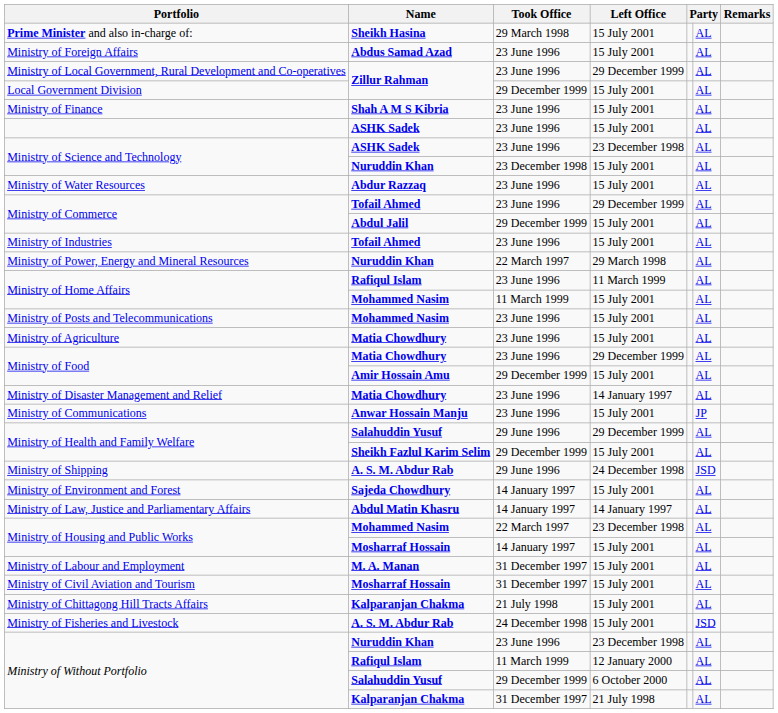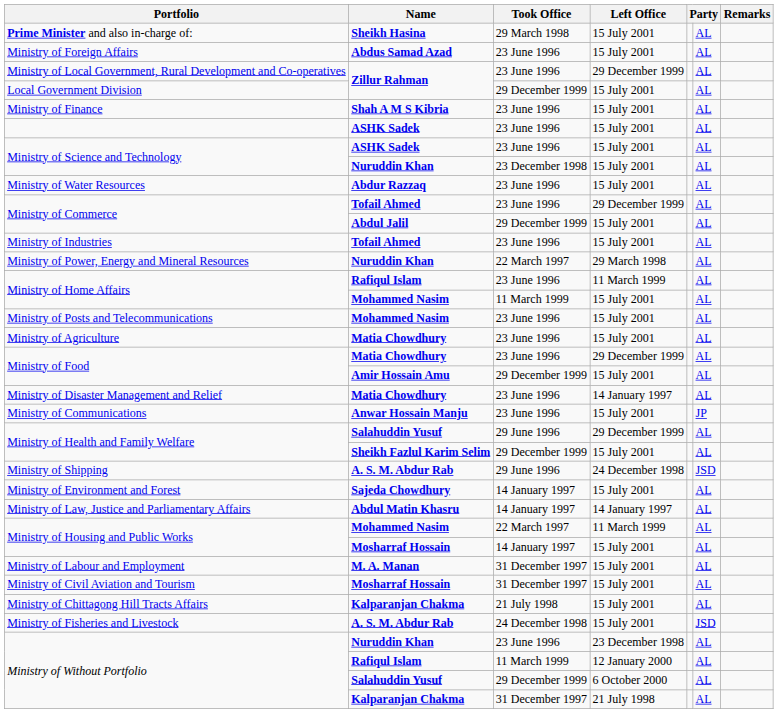(638, 147) 23 December 1998 -> (624, 147) 15 July 2001
(638, 527) 23 December 1998 -> (629, 527) 11 March 1999
